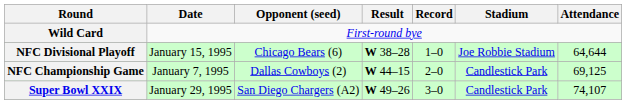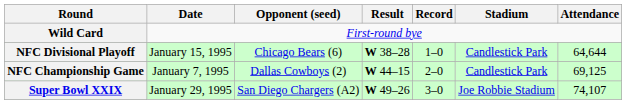(507, 52) Joe Robbie Stadium -> (507, 52) Candlestick Park
(507, 90) Candlestick Park -> (507, 90) Joe Robbie Stadium
